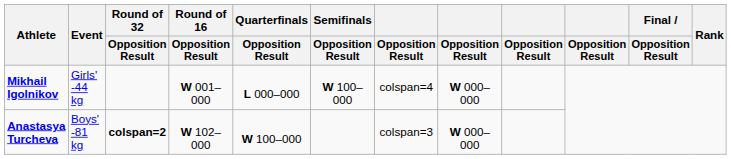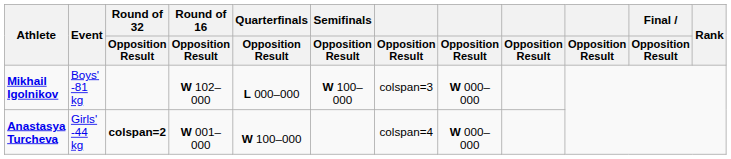(84, 88) Girls' -44 kg -> (85, 88) Boys' -81 kg
(201, 94) W 001–000 -> (201, 94) W 102–000
(406, 88) colspan=4 -> (406, 88) colspan=3
(85, 132) Boys' -81 kg -> (84, 132) Girls' -44 kg
(201, 139) W 102–000 -> (201, 139) W 001–000
(406, 132) colspan=3 -> (406, 132) colspan=4
